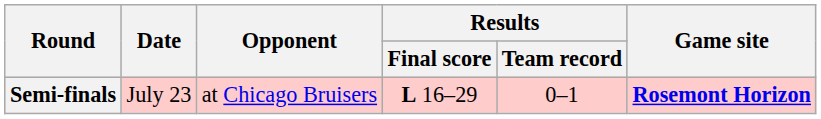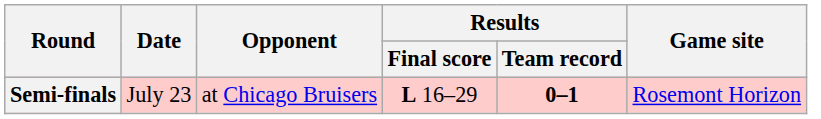(562, 94) normal -> (562, 94) bold
(722, 94) bold -> (717, 94) normal
